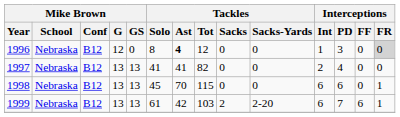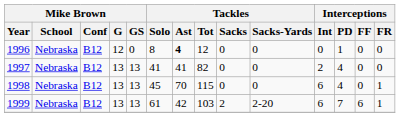(320, 49) 1 -> (320, 49) 0
(340, 49) 3 -> (340, 49) 1
(380, 49) lightgrey background -> (380, 49) no background
(340, 85) 6 -> (340, 85) 4
